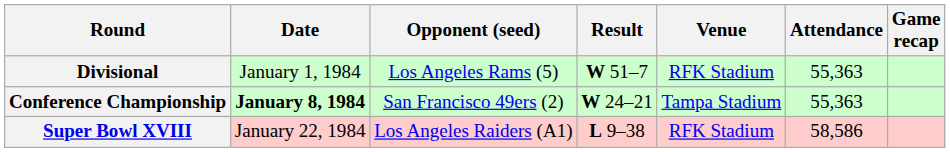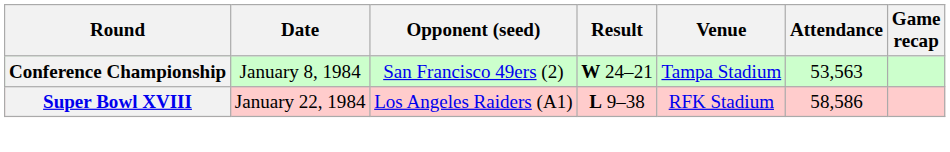- row: (117, 71)
(300, 101) bold -> (300, 71) normal
(837, 101) 55,363 -> (837, 71) 53,563
